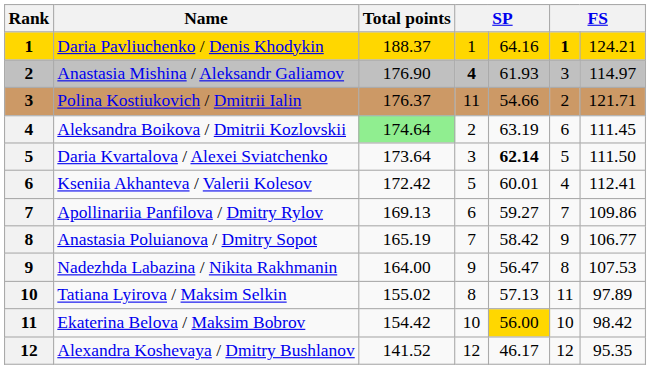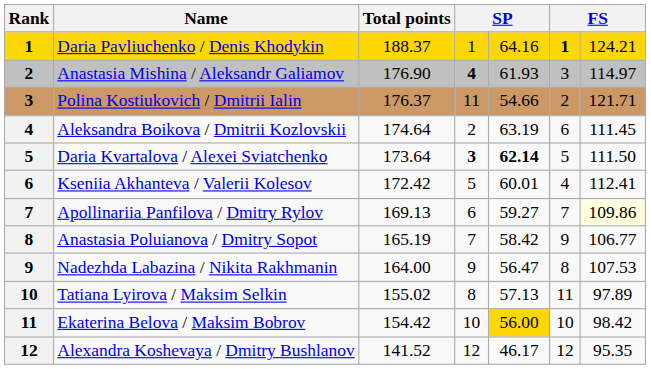(407, 128) lightgreen background -> (407, 128) no background
(472, 156) normal -> (472, 156) bold
(613, 211) no background -> (613, 211) lightyellow background
